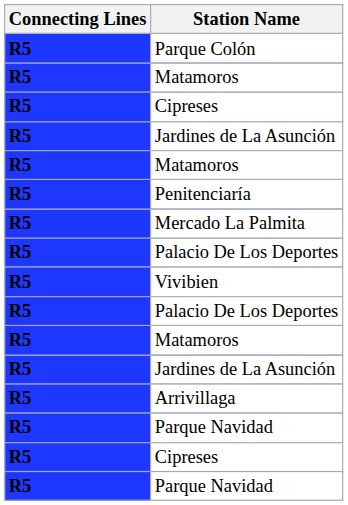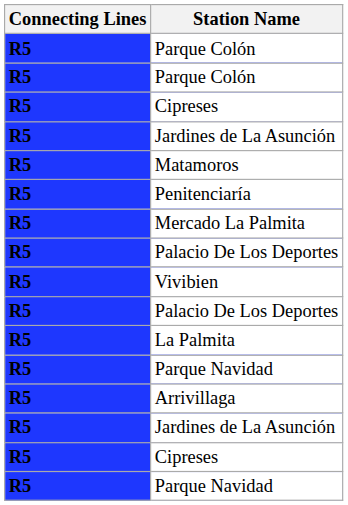(197, 77) Matamoros -> (205, 77) Parque Colón
(197, 340) Matamoros -> (195, 340) La Palmita
(245, 369) Jardines de La Asunción -> (214, 369) Parque Navidad
(214, 427) Parque Navidad -> (245, 427) Jardines de La Asunción
